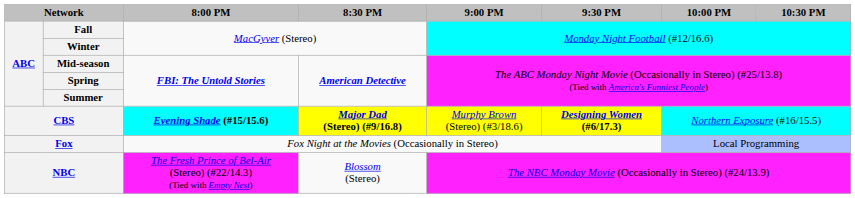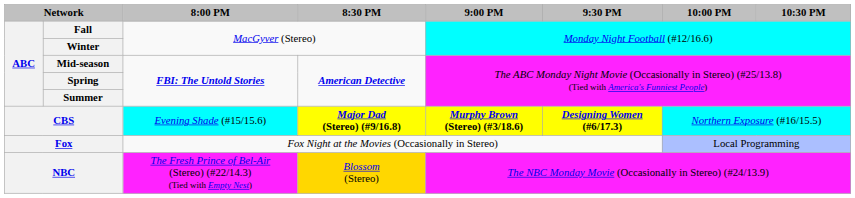(211, 121) bold -> (210, 121) normal
(484, 121) normal -> (484, 121) bold
(363, 173) no background -> (362, 173) gold background
